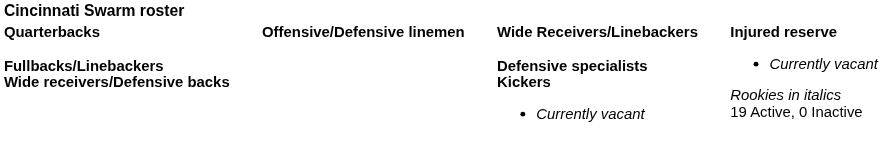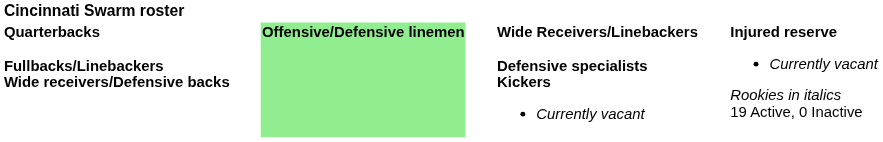(363, 32) no background -> (363, 32) lightgreen background
